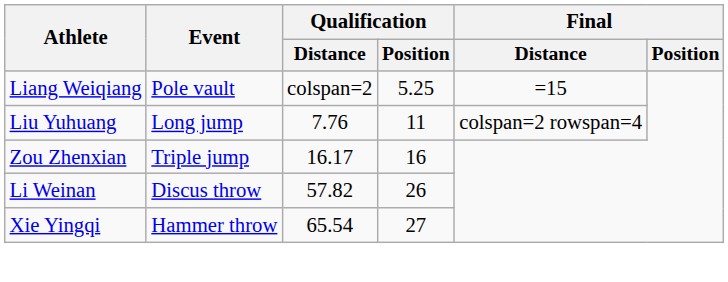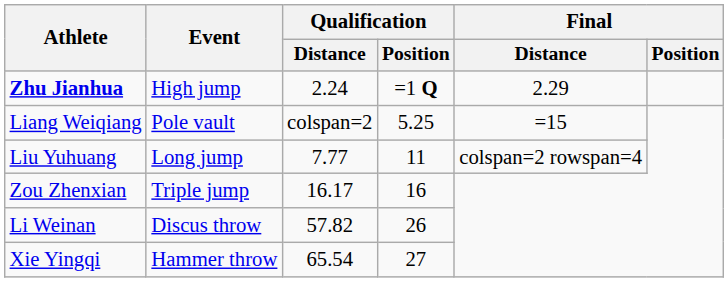+ row: (66, 88)
(330, 122) 7.76 -> (330, 156) 7.77
